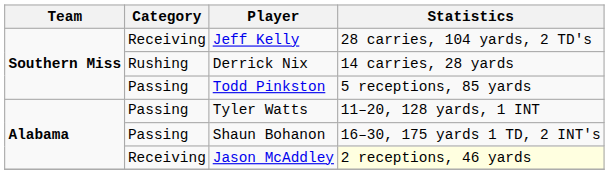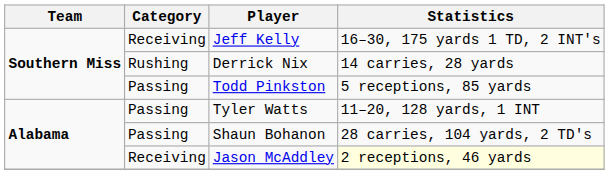(466, 40) 28 carries, 104 yards, 2 TD's -> (471, 40) 16–30, 175 yards 1 TD, 2 INT's
(471, 134) 16–30, 175 yards 1 TD, 2 INT's -> (466, 134) 28 carries, 104 yards, 2 TD's
